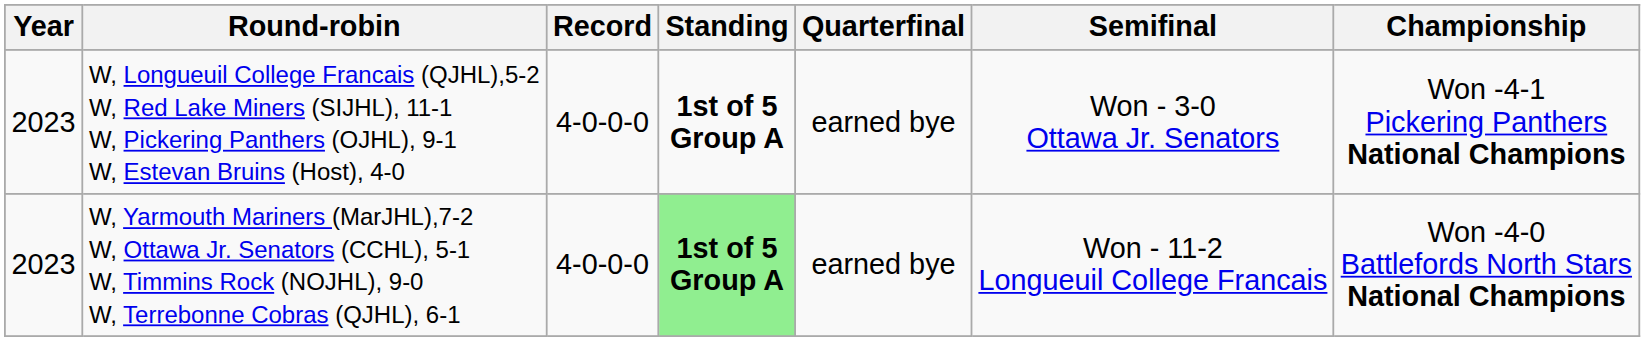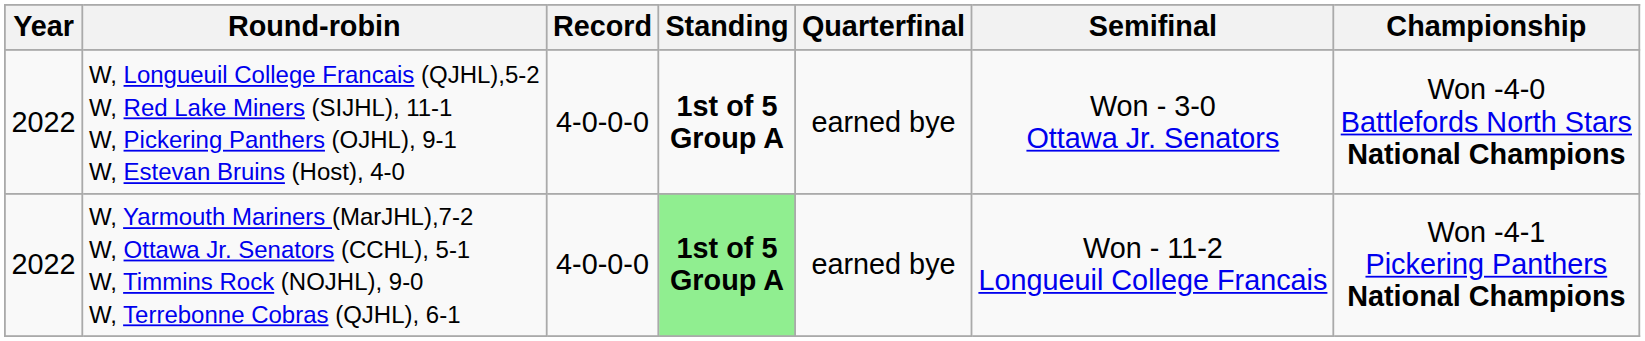(44, 121) 2023 -> (44, 121) 2022
(1486, 121) Won -4-1 Pickering Panthers National Champions -> (1486, 121) Won -4-0 Battlefords North Stars National Champions
(44, 264) 2023 -> (44, 264) 2022
(1486, 264) Won -4-0 Battlefords North Stars National Champions -> (1486, 264) Won -4-1 Pickering Panthers National Champions
